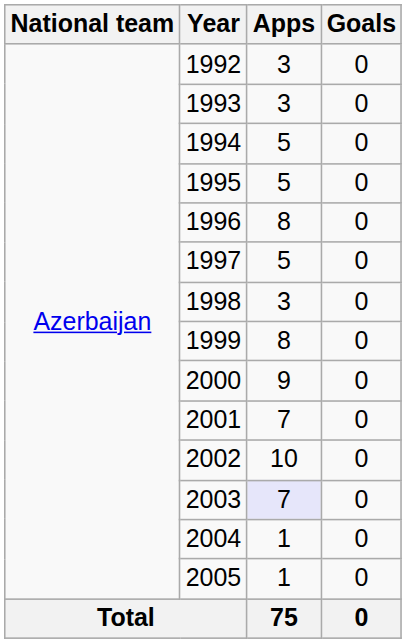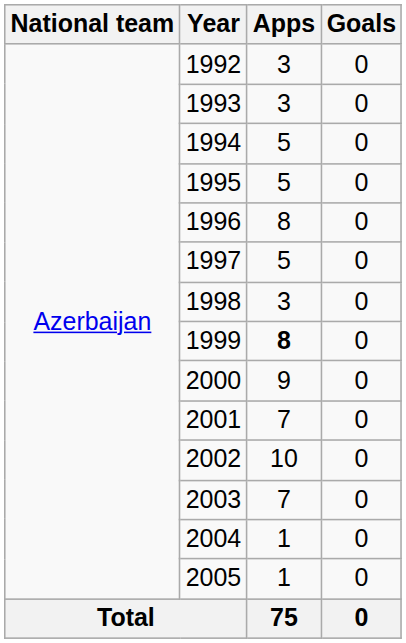(284, 340) normal -> (284, 340) bold
(284, 499) lavender background -> (284, 499) no background
